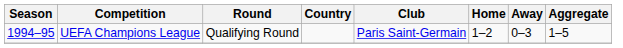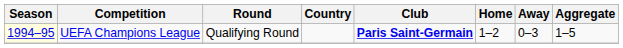(31, 33) no background -> (31, 33) lightyellow background
(412, 33) normal -> (415, 33) bold
